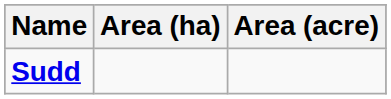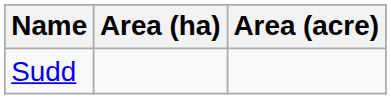(46, 70) bold -> (44, 70) normal
